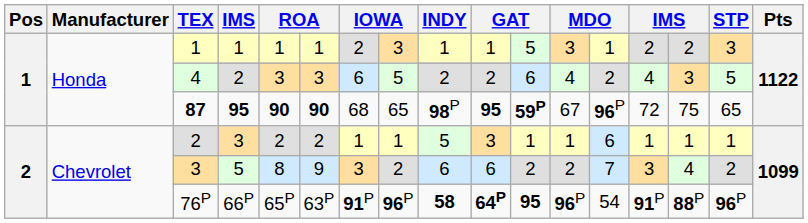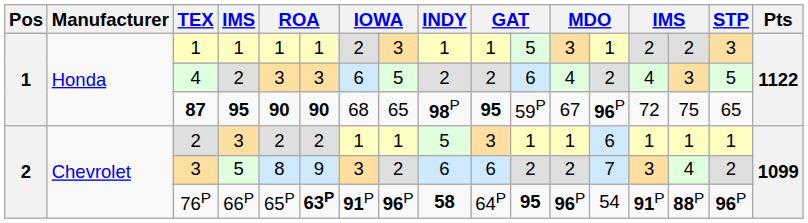(530, 109) bold -> (530, 109) normal
(319, 201) normal -> (319, 201) bold
(491, 201) bold -> (491, 201) normal
